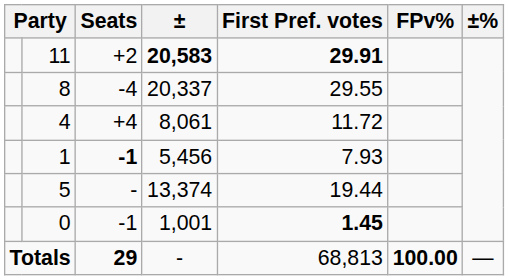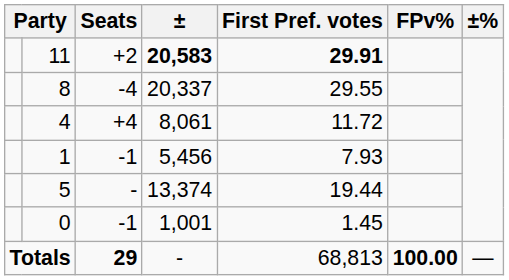(128, 156) bold -> (128, 156) normal
(362, 223) bold -> (362, 223) normal
